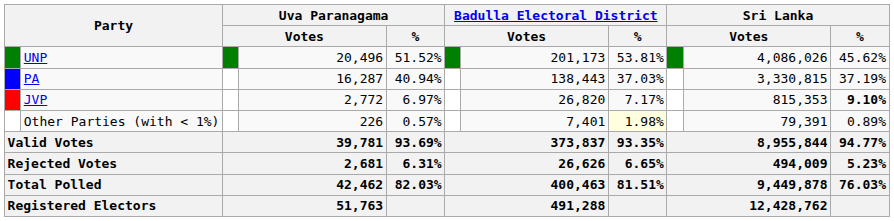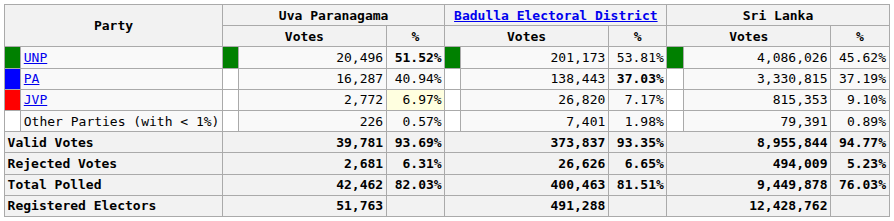(418, 57) normal -> (418, 57) bold
(640, 79) normal -> (640, 79) bold
(422, 100) no background -> (422, 100) lightyellow background
(866, 100) bold -> (866, 100) normal
(644, 121) lightyellow background -> (644, 121) no background
